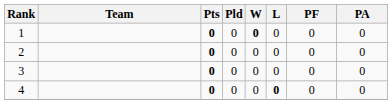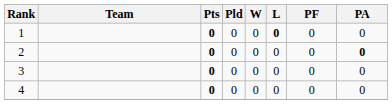(256, 33) bold -> (256, 33) normal
(276, 33) normal -> (276, 33) bold
(362, 52) normal -> (362, 52) bold
(276, 90) bold -> (276, 90) normal
